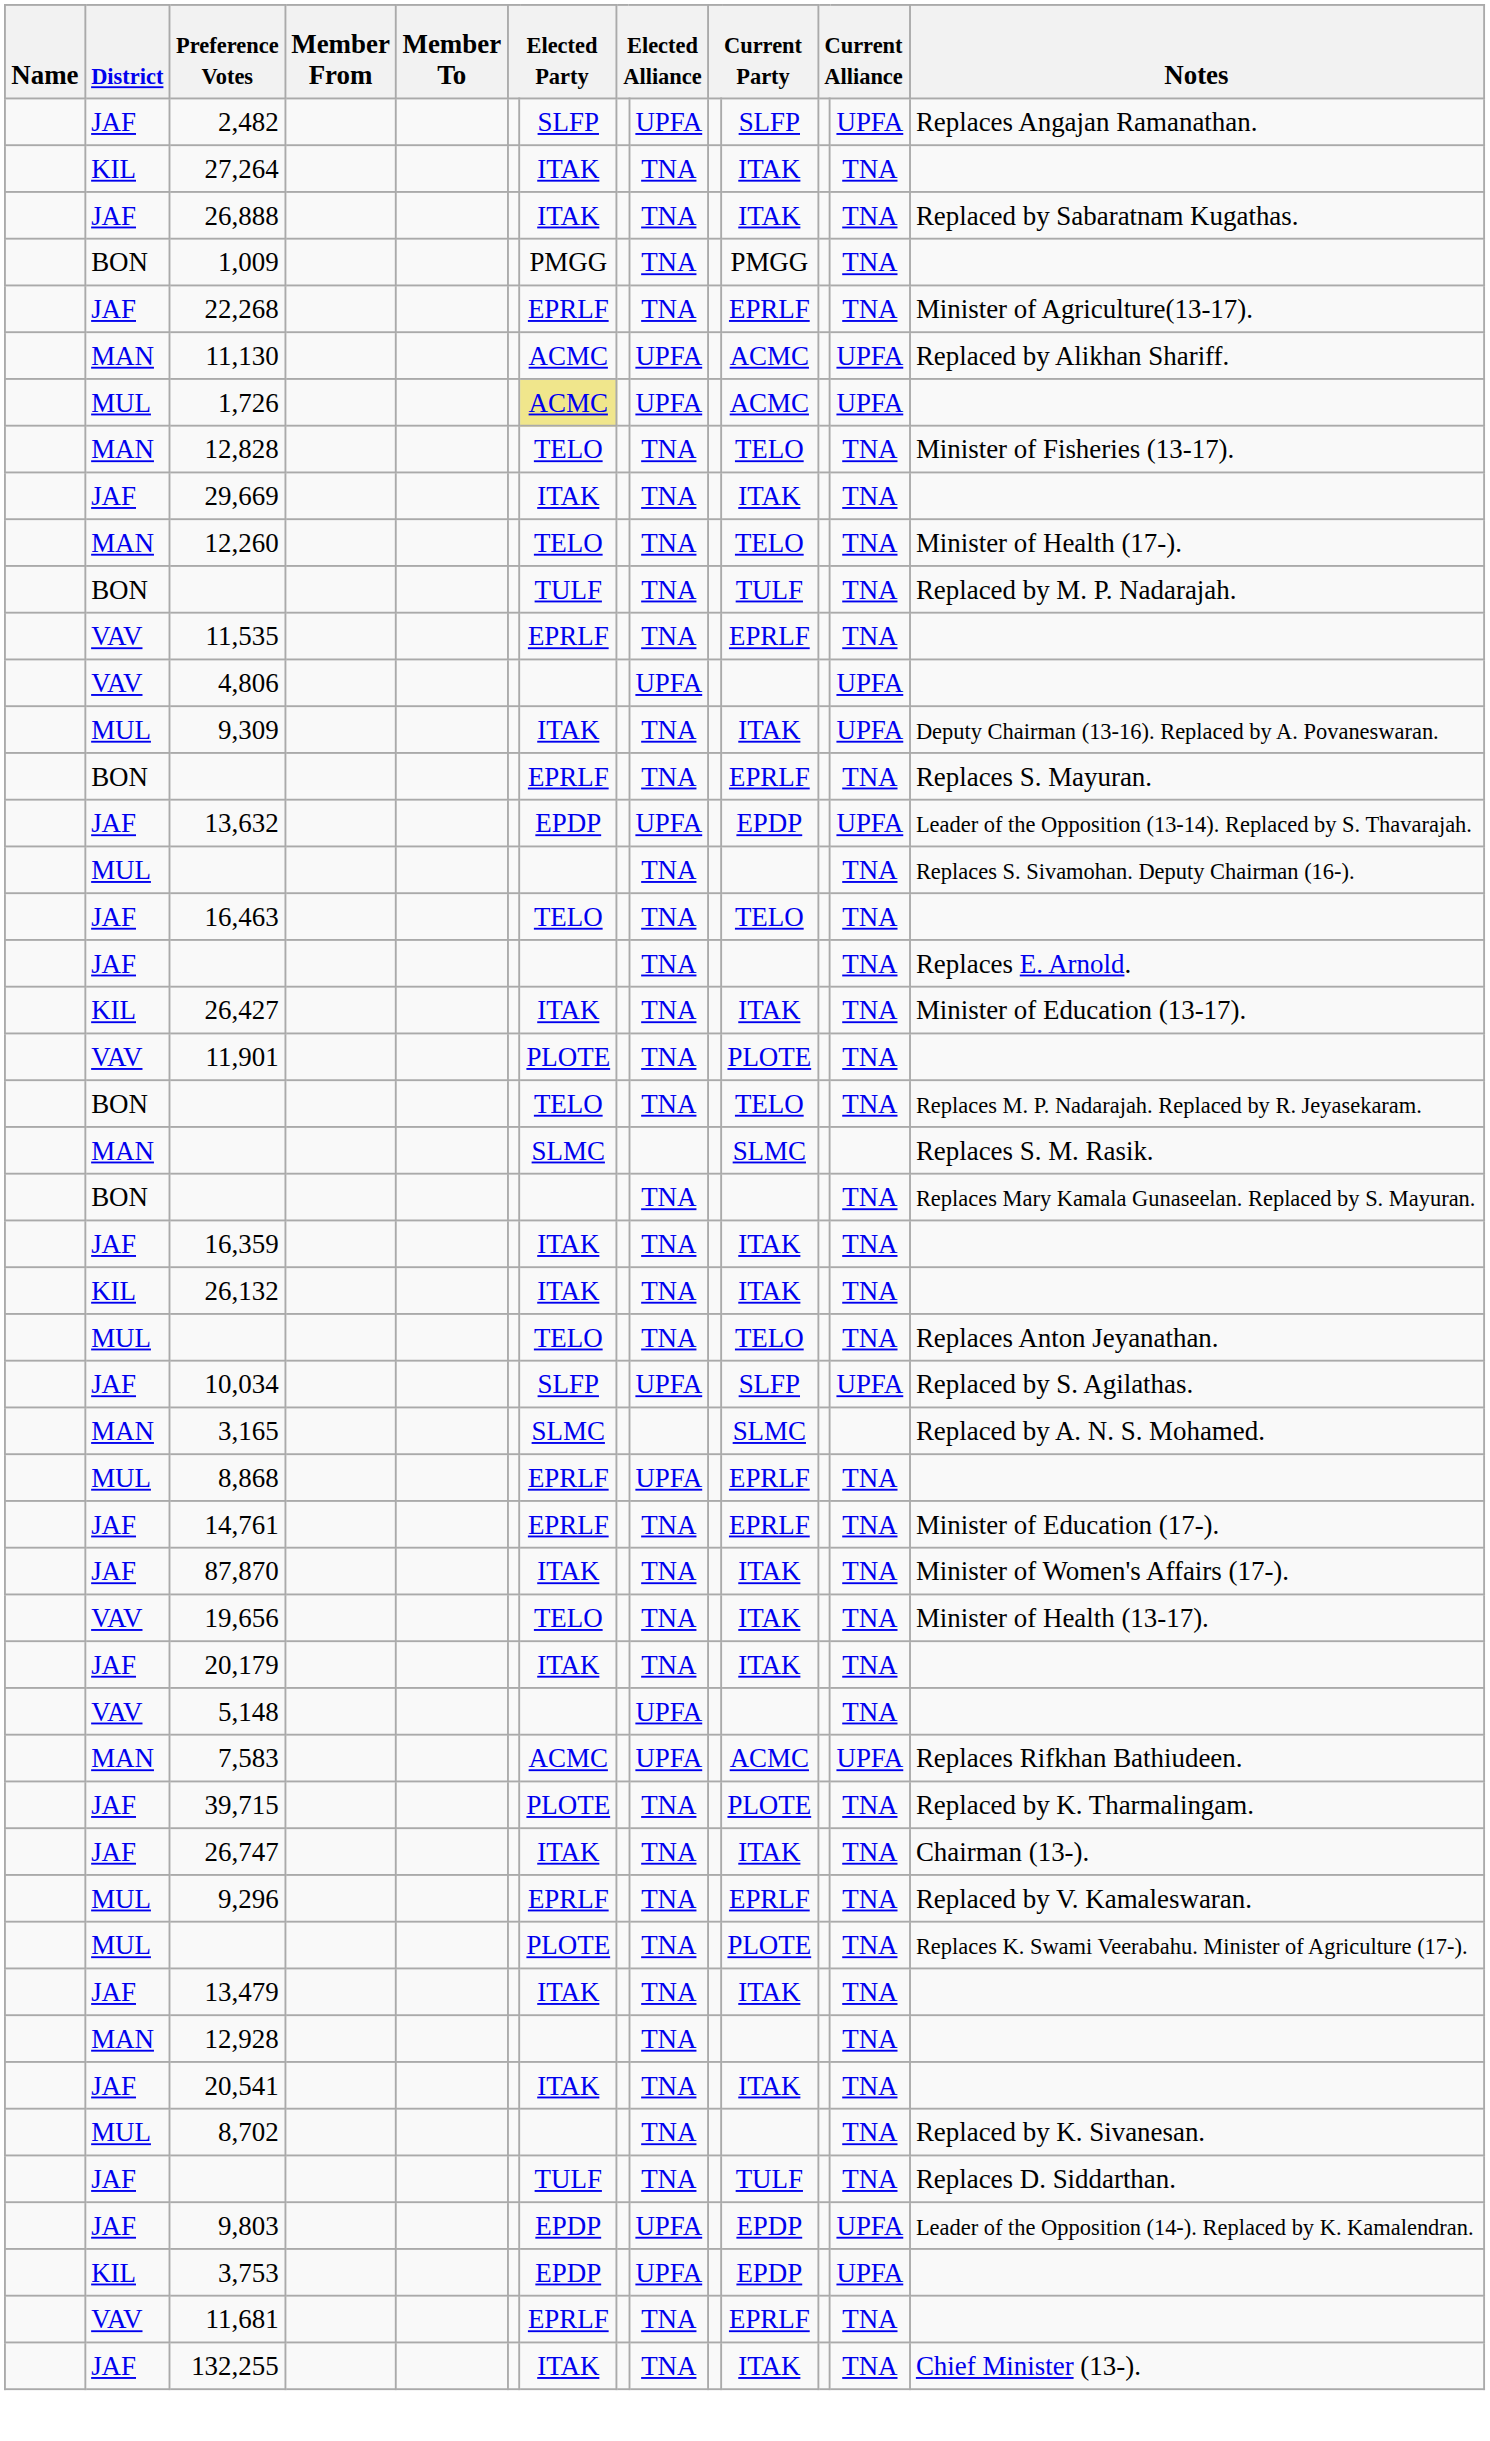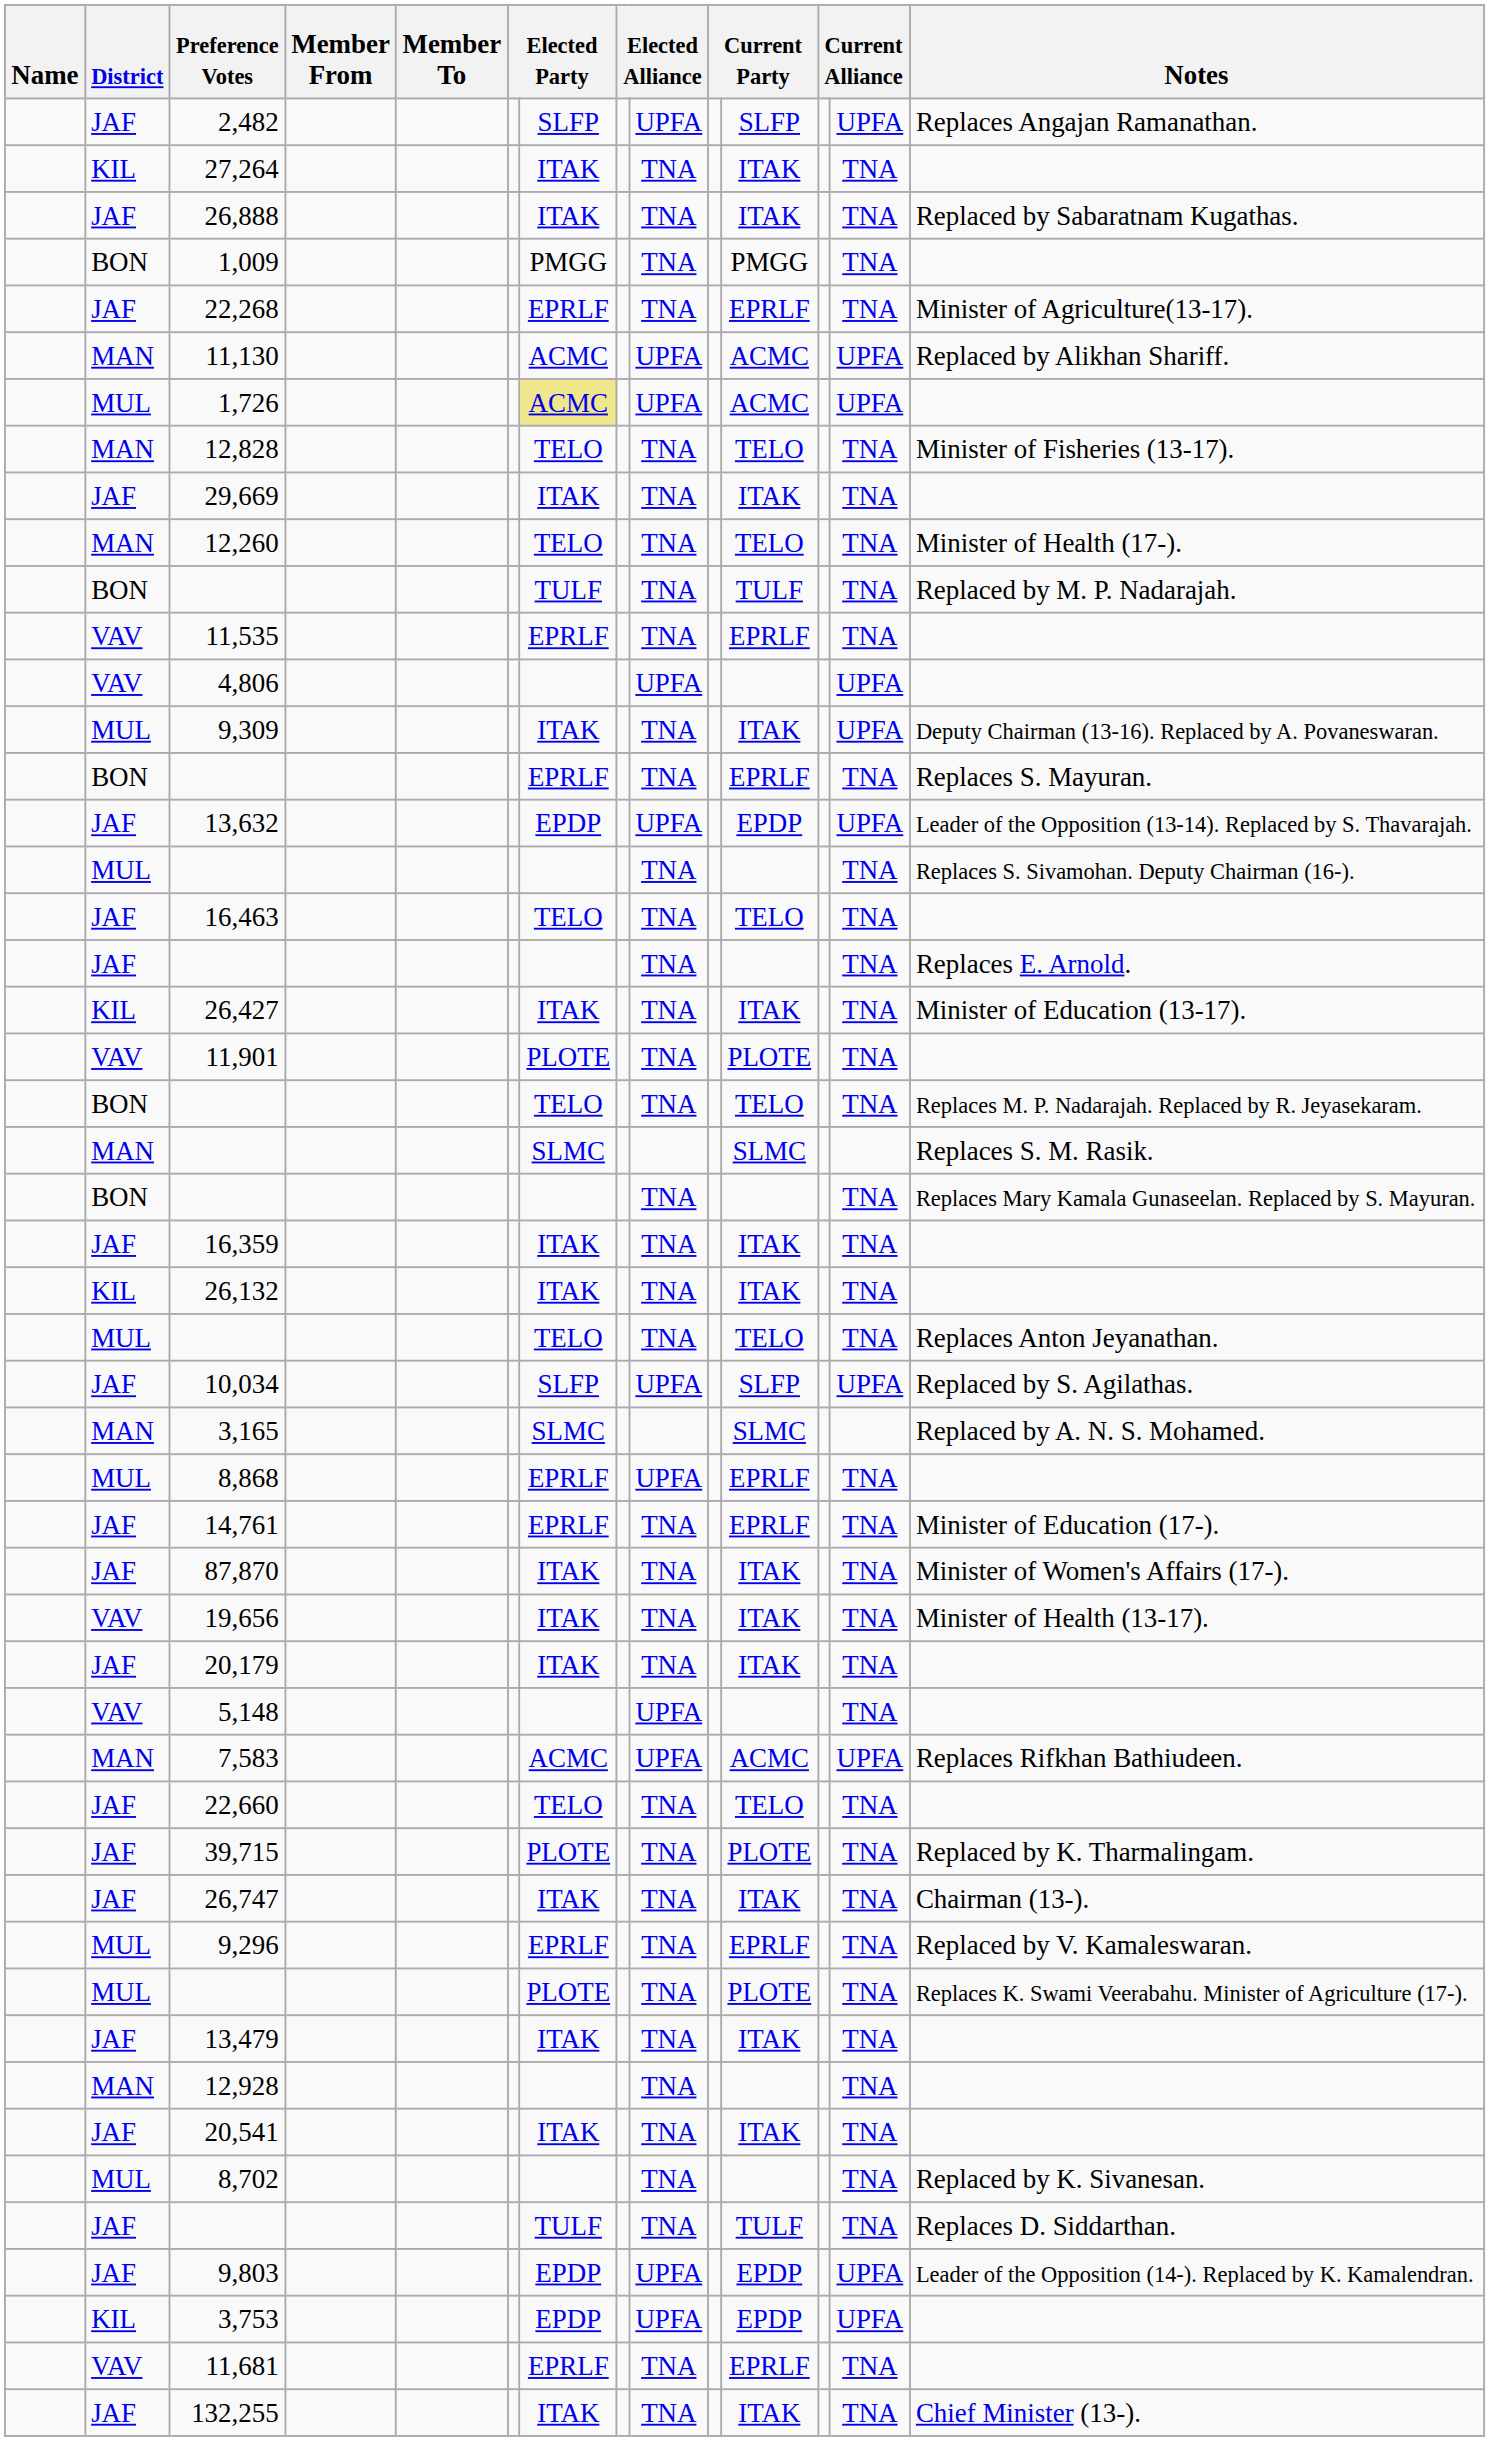(568, 1617) TELO -> (568, 1617) ITAK
+ row: (114, 1804)
